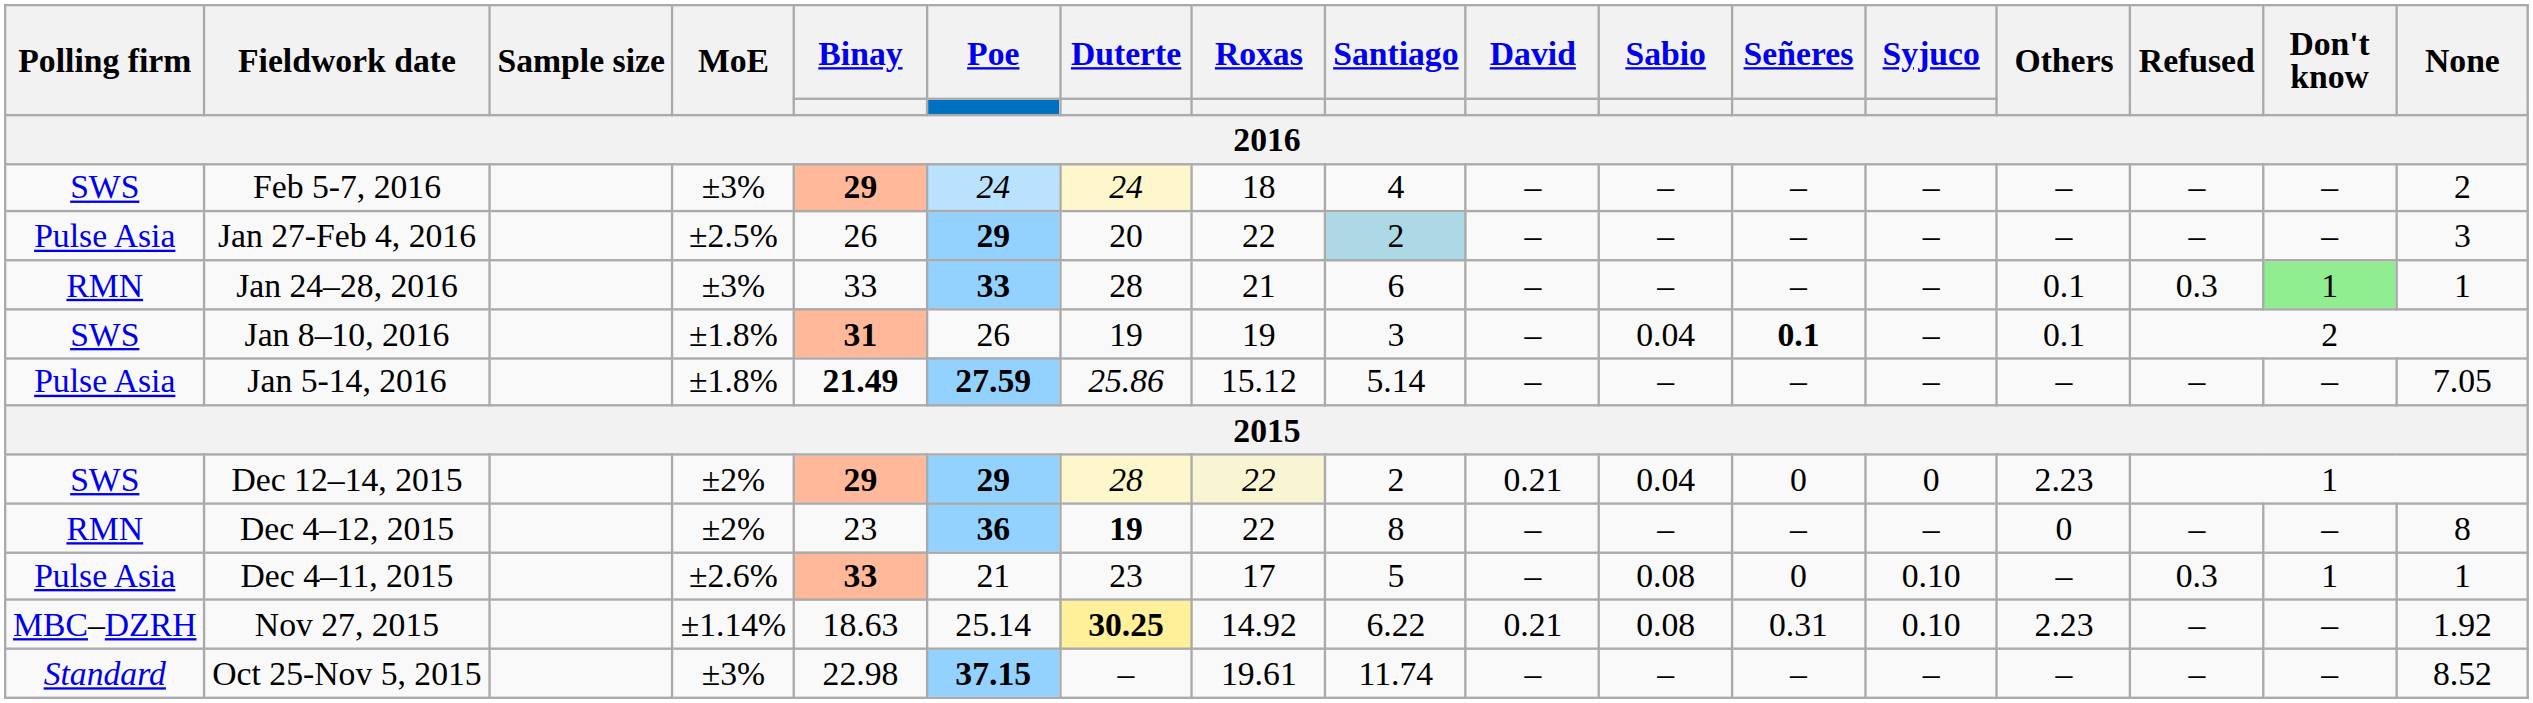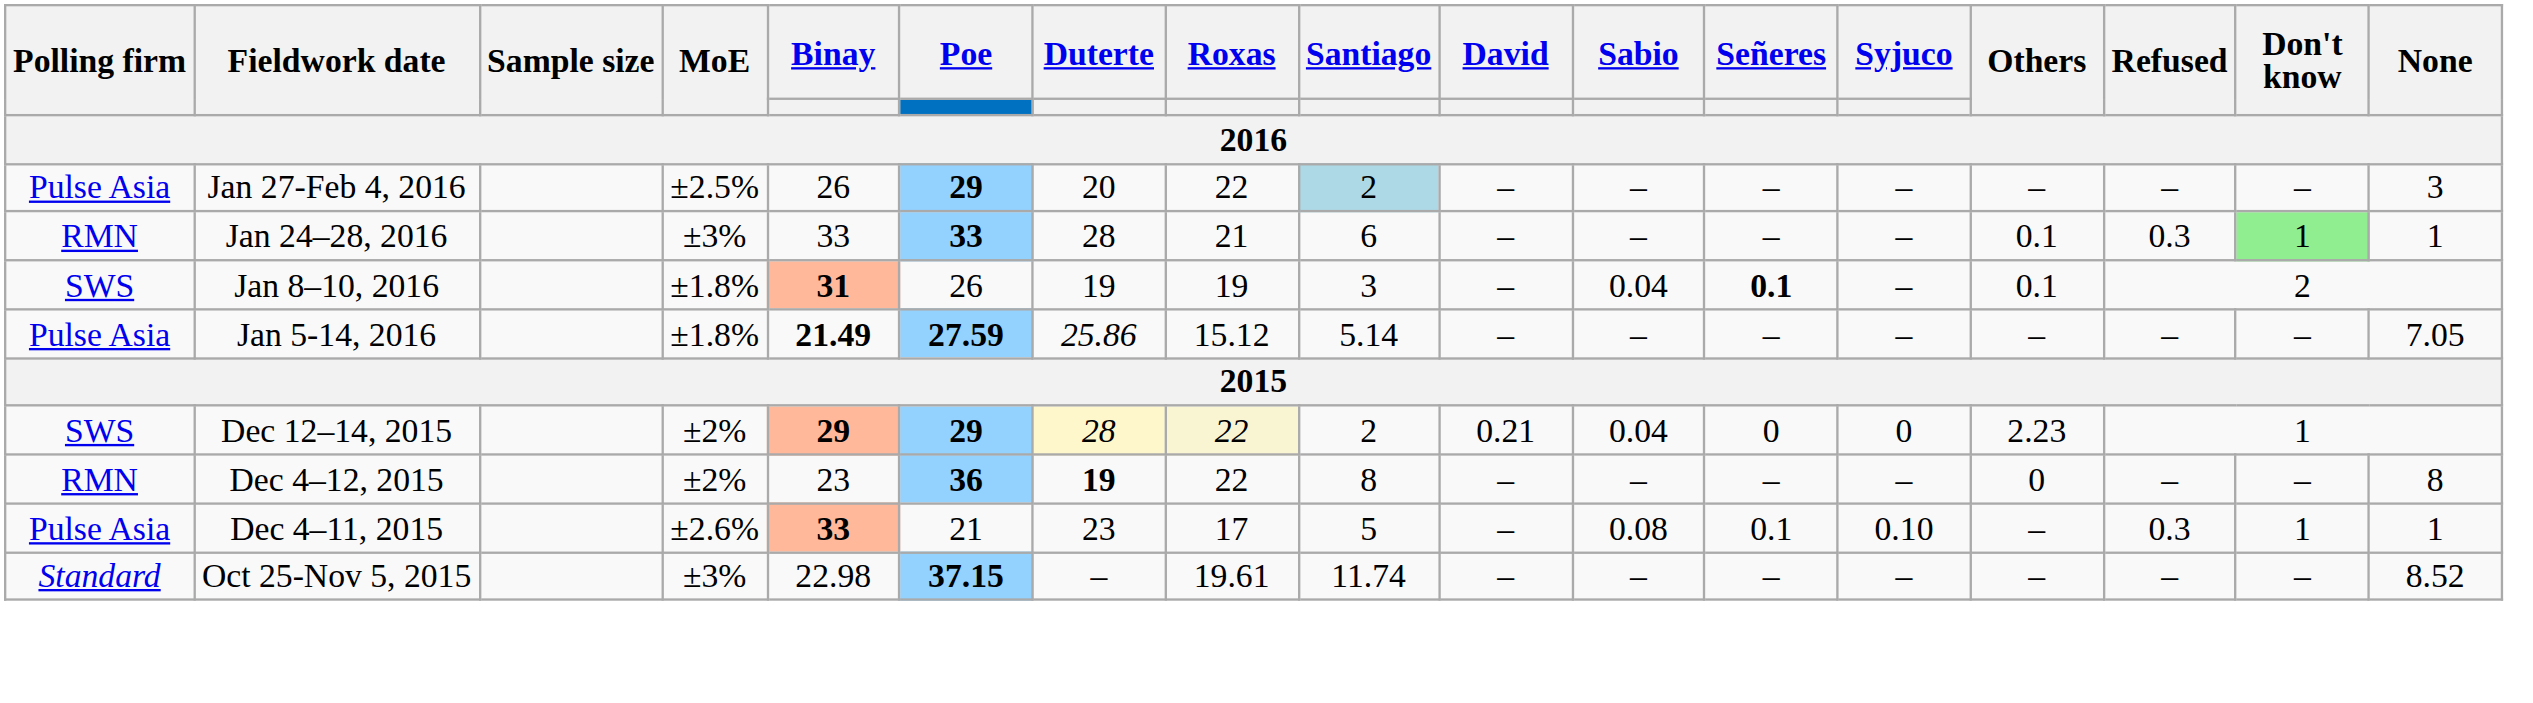- row: (347, 188)
(1798, 576) 0 -> (1771, 528) 0.1
- row: (347, 625)
